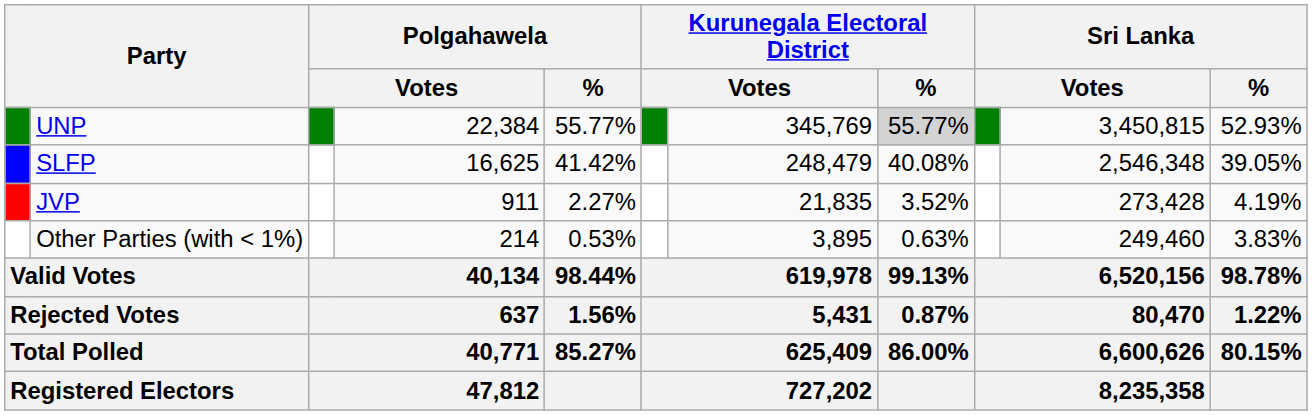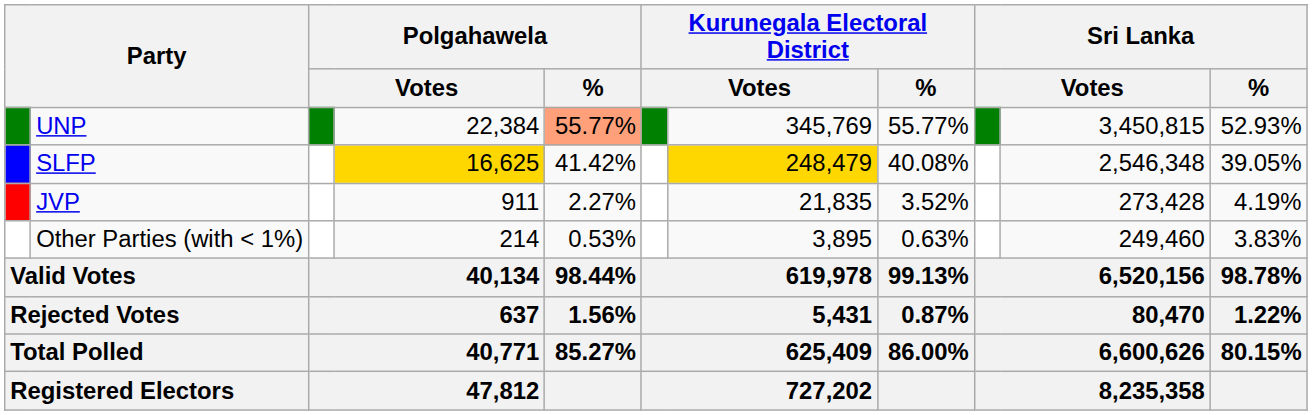(595, 125) no background -> (595, 125) lightsalmon background
(928, 125) lightgrey background -> (928, 125) no background
(503, 163) no background -> (503, 163) gold background
(829, 163) no background -> (829, 163) gold background
